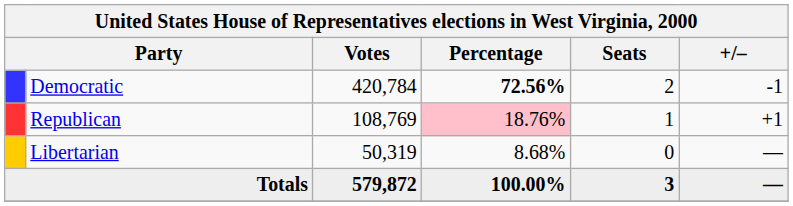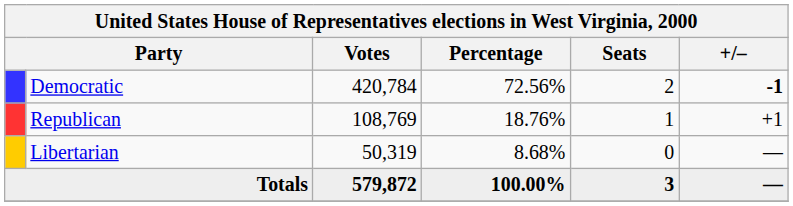(533, 86) bold -> (535, 86) normal
(775, 86) normal -> (775, 86) bold
(535, 119) pink background -> (535, 119) no background
